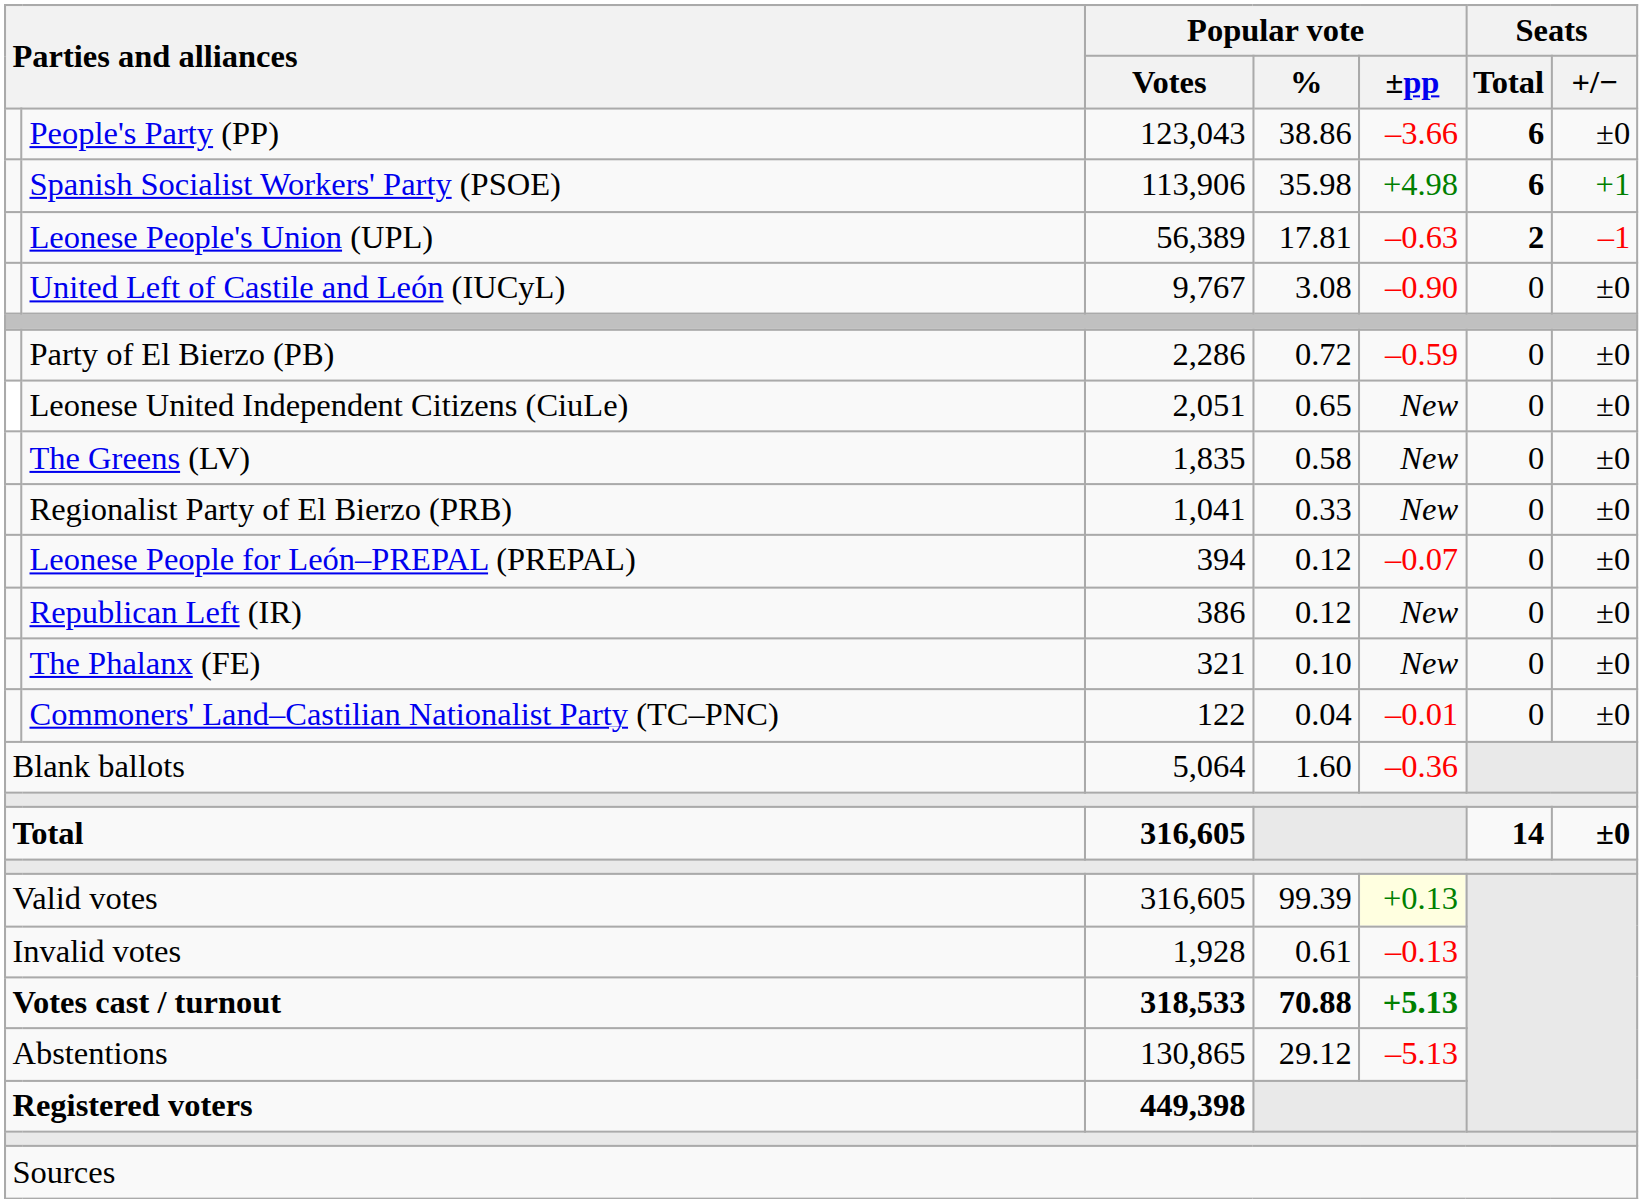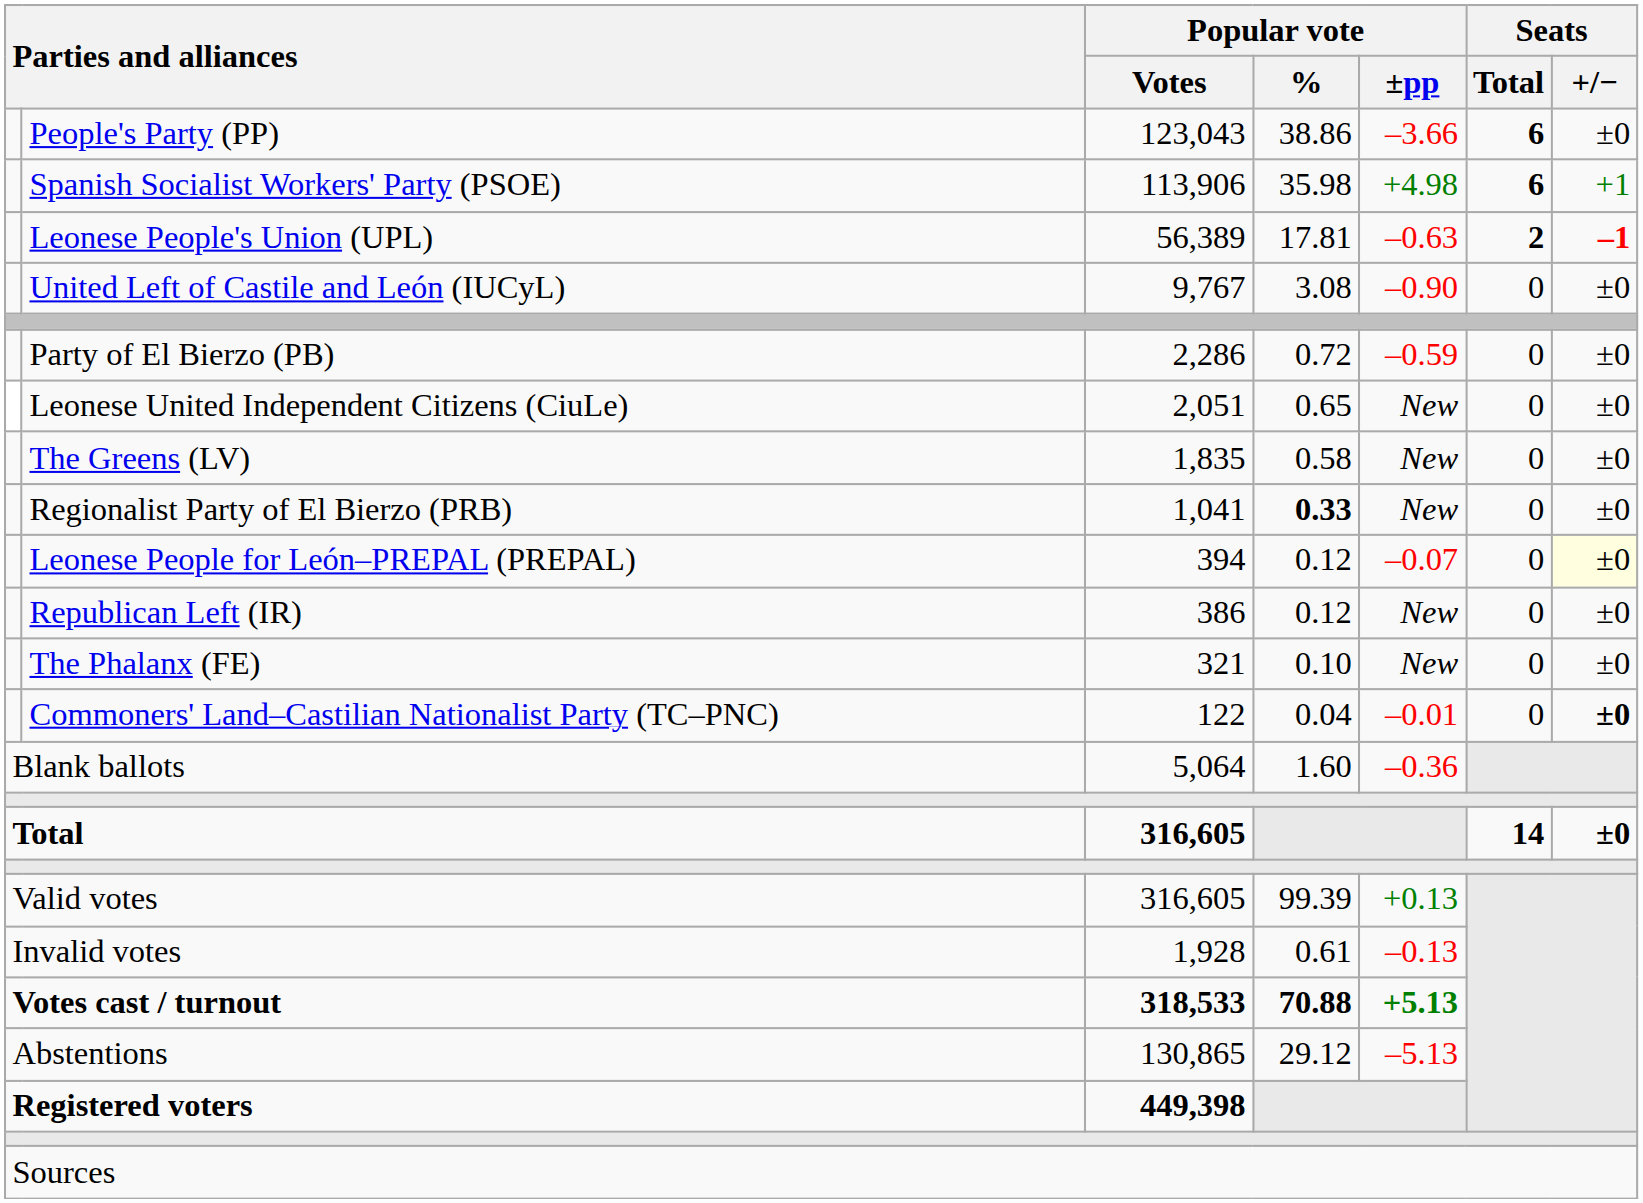(1614, 236) normal -> (1614, 236) bold
(1323, 508) normal -> (1323, 508) bold
(1613, 560) no background -> (1613, 560) lightyellow background
(1613, 714) normal -> (1613, 714) bold
(1421, 899) lightyellow background -> (1421, 899) no background
